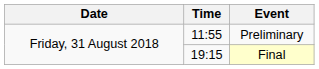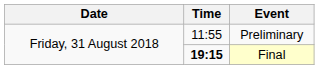(207, 54) normal -> (207, 54) bold
